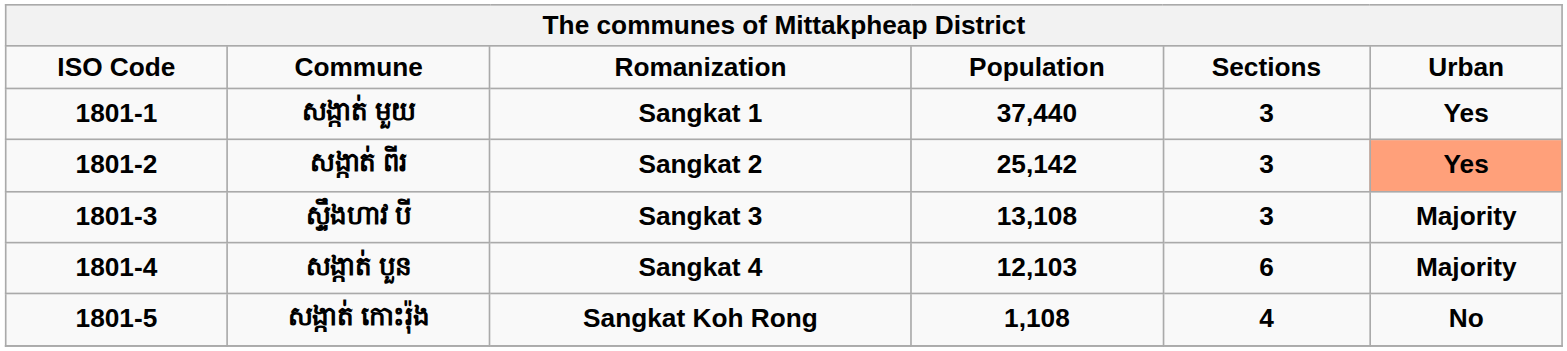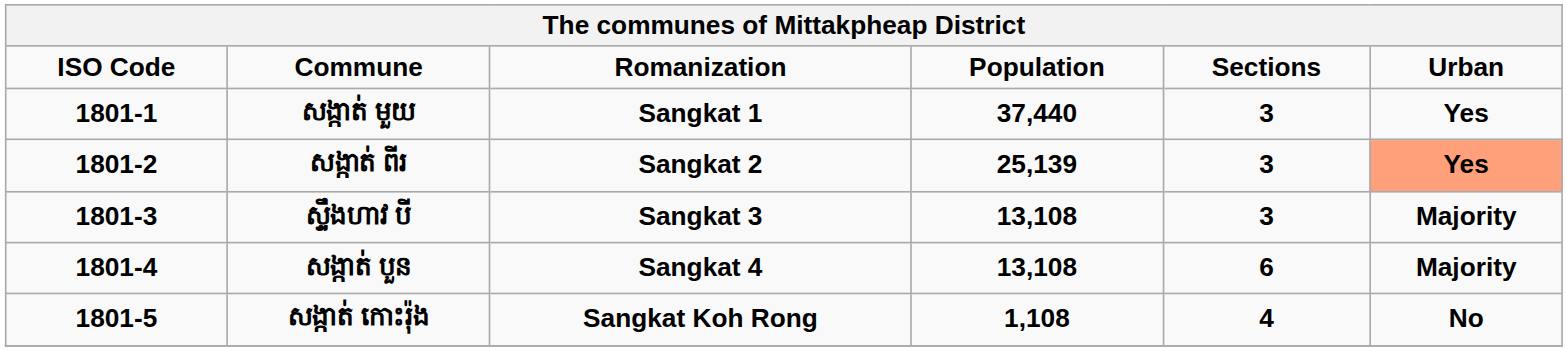(1037, 164) 25,142 -> (1037, 164) 25,139
(1037, 267) 12,103 -> (1037, 267) 13,108
